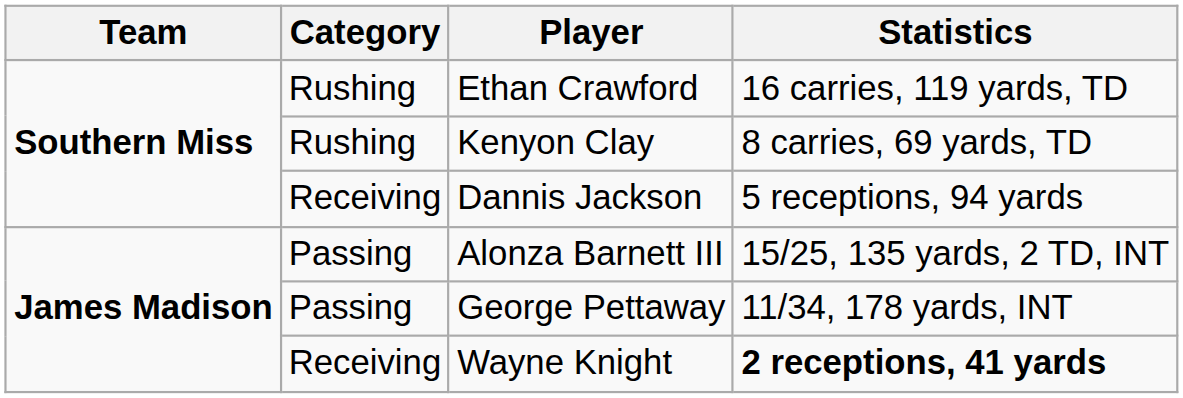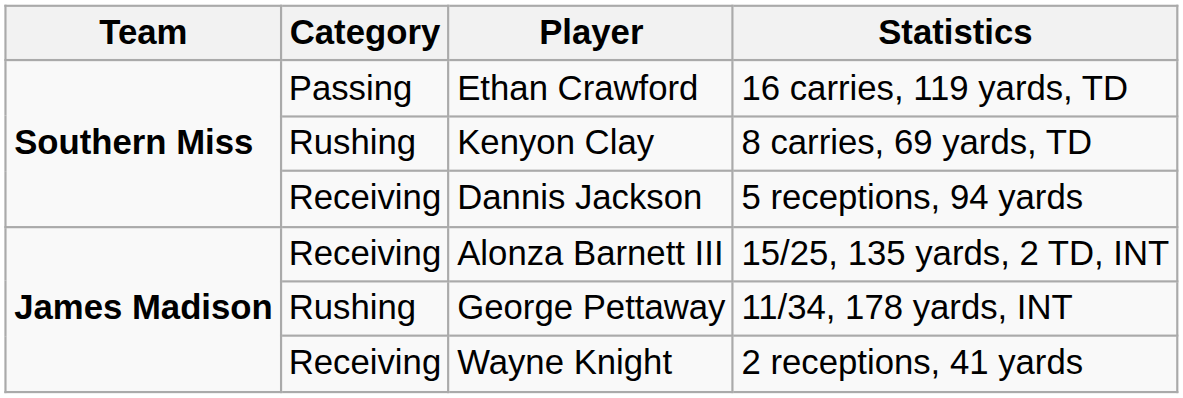(352, 87) Rushing -> (350, 87) Passing
(350, 253) Passing -> (365, 253) Receiving
(350, 308) Passing -> (352, 308) Rushing
(924, 363) bold -> (912, 363) normal
